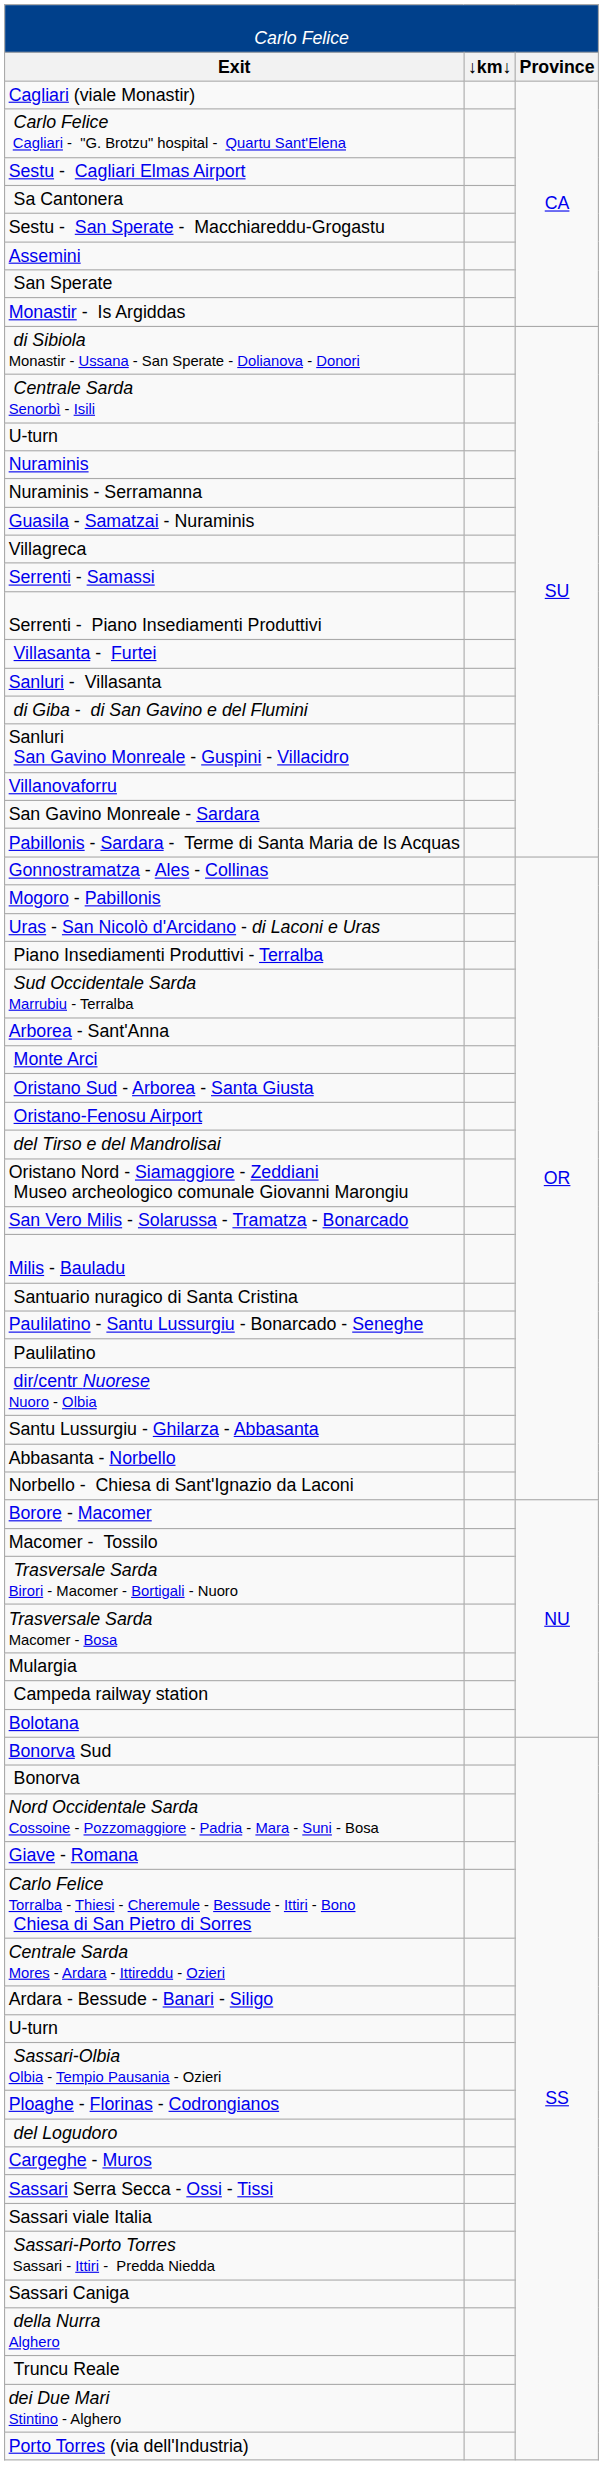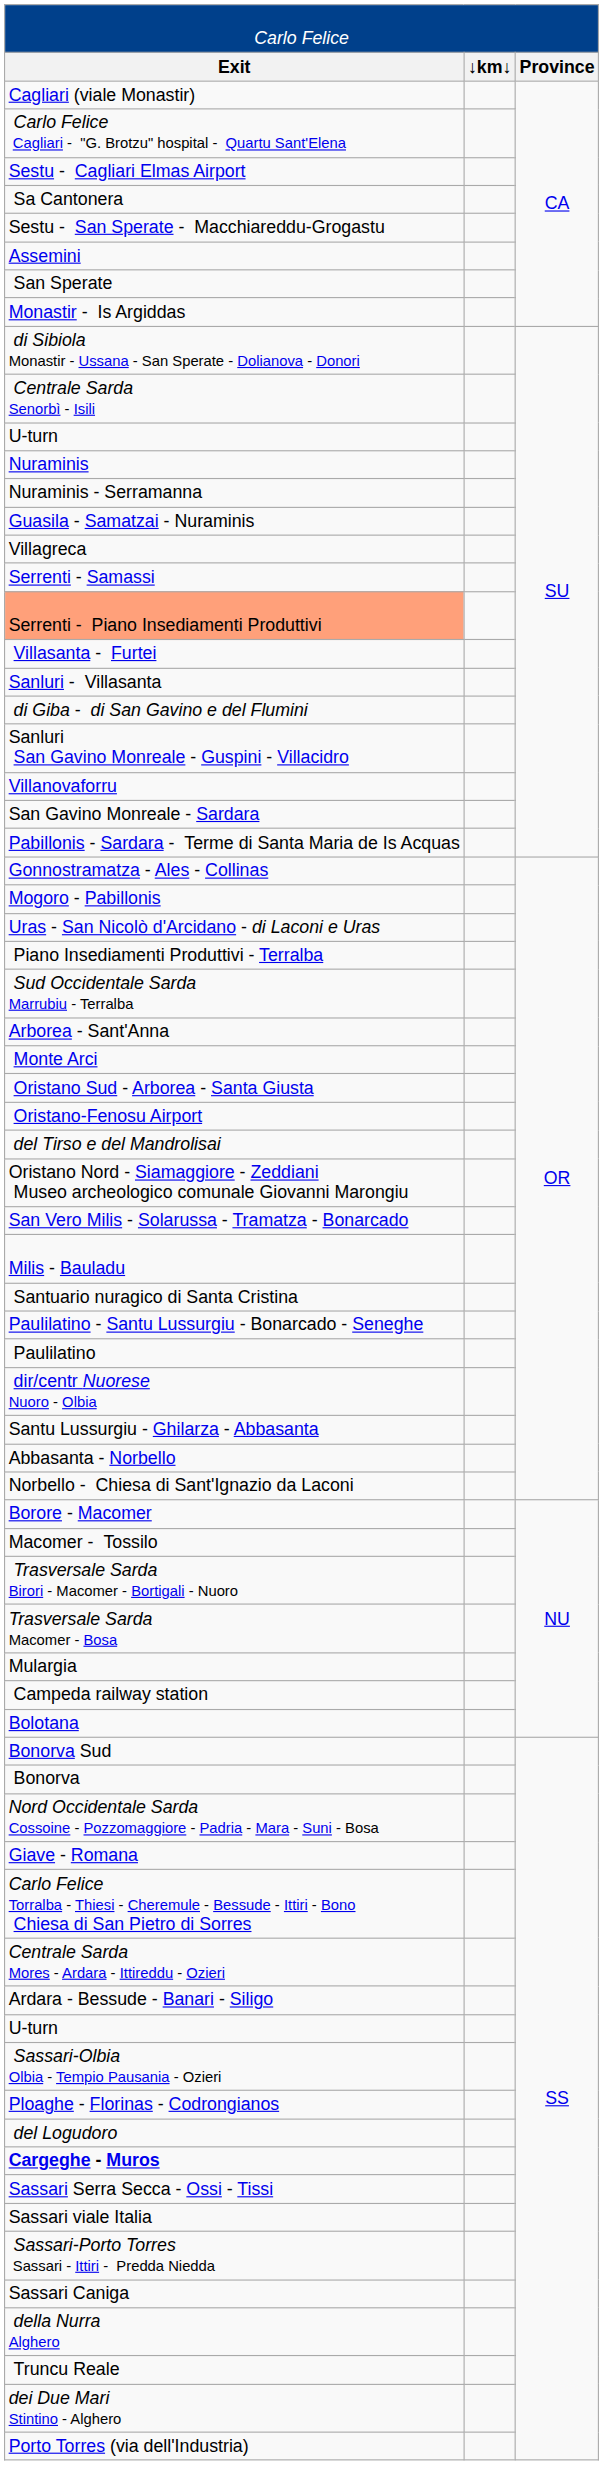(165, 625) no background -> (165, 625) lightsalmon background
(80, 2160) normal -> (84, 2160) bold
